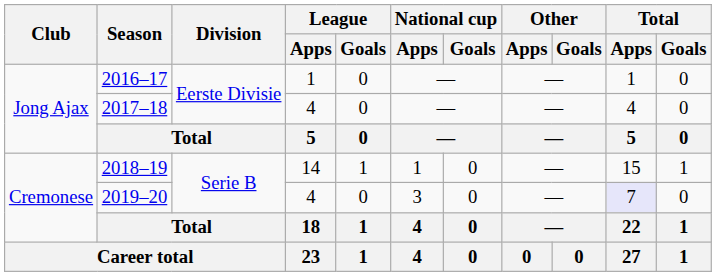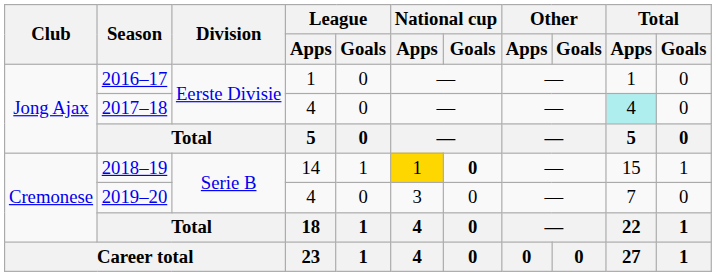(631, 108) no background -> (631, 108) paleturquoise background
(417, 167) no background -> (417, 167) gold background
(473, 167) normal -> (473, 167) bold
(631, 197) lavender background -> (631, 197) no background
